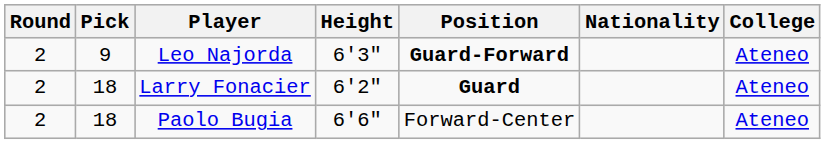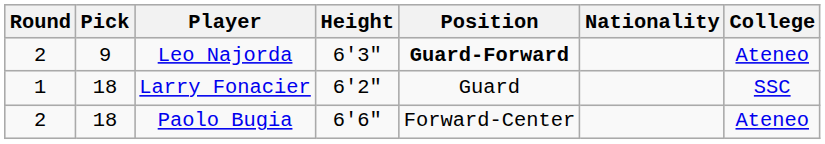(40, 88) 2 -> (40, 88) 1
(489, 88) bold -> (489, 88) normal
(772, 88) Ateneo -> (772, 88) SSC
